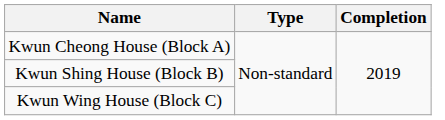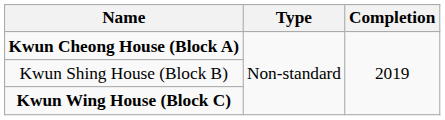(119, 45) normal -> (124, 45) bold
(119, 100) normal -> (124, 100) bold
